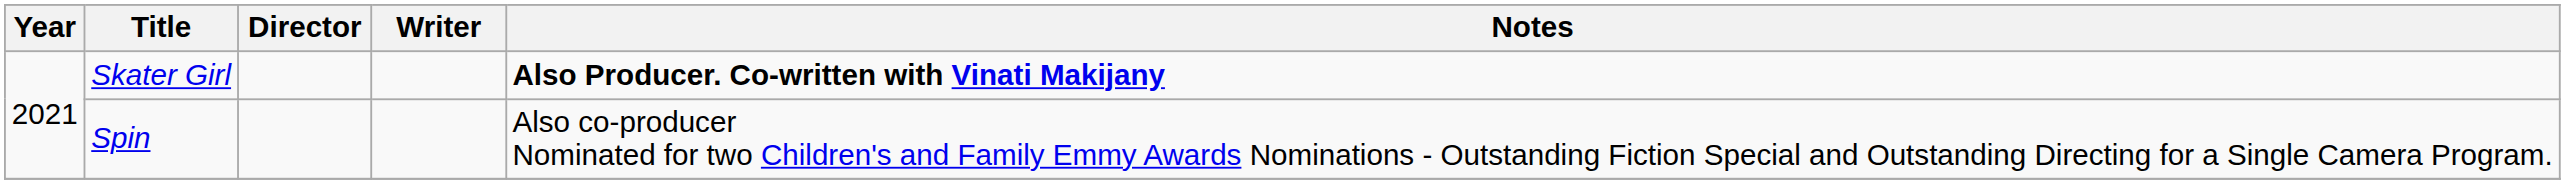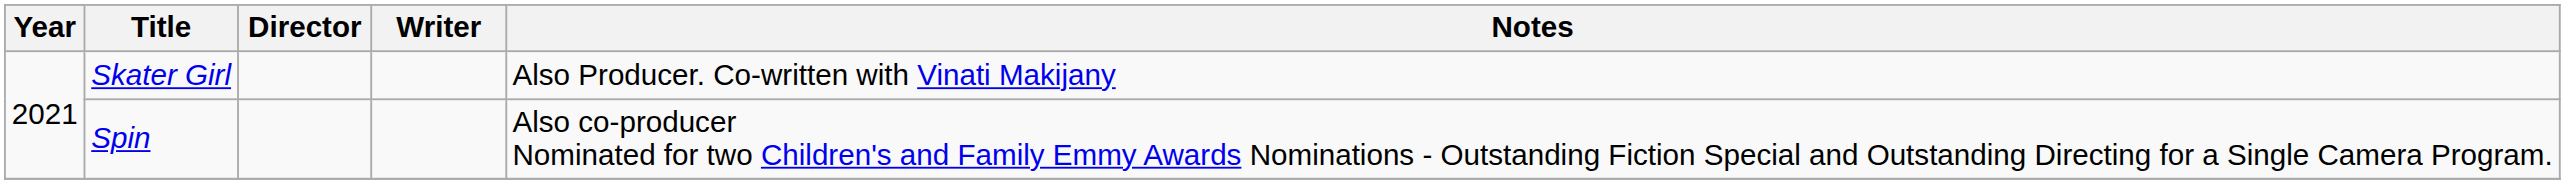(839, 74) bold -> (814, 74) normal
